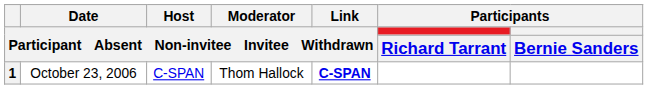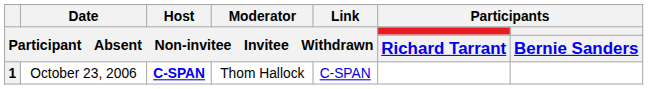(179, 73) normal -> (179, 73) bold
(345, 73) bold -> (345, 73) normal
